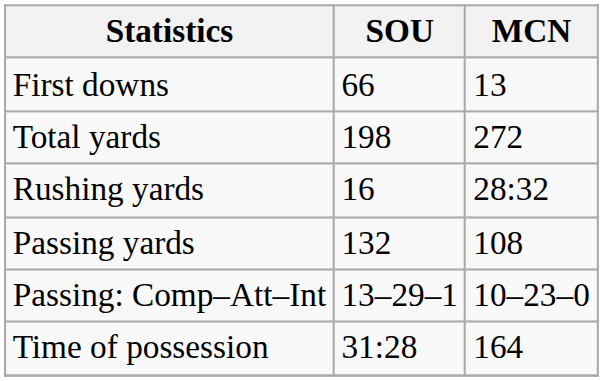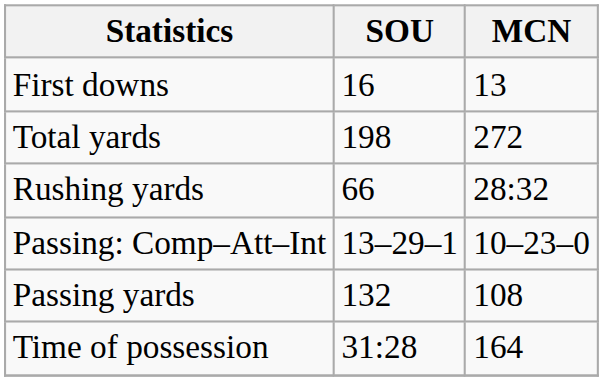(358, 83) 66 -> (358, 83) 16
(358, 189) 16 -> (358, 189) 66
rows swapped: (104, 242) <-> (169, 295)
